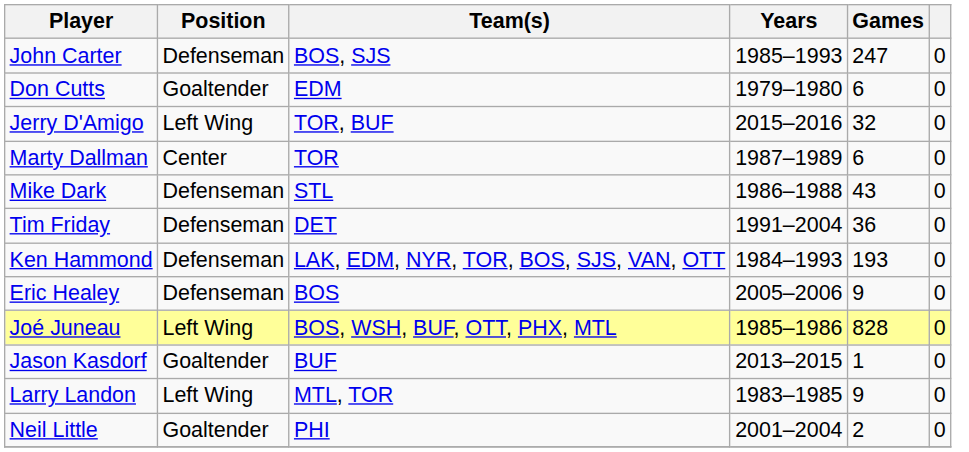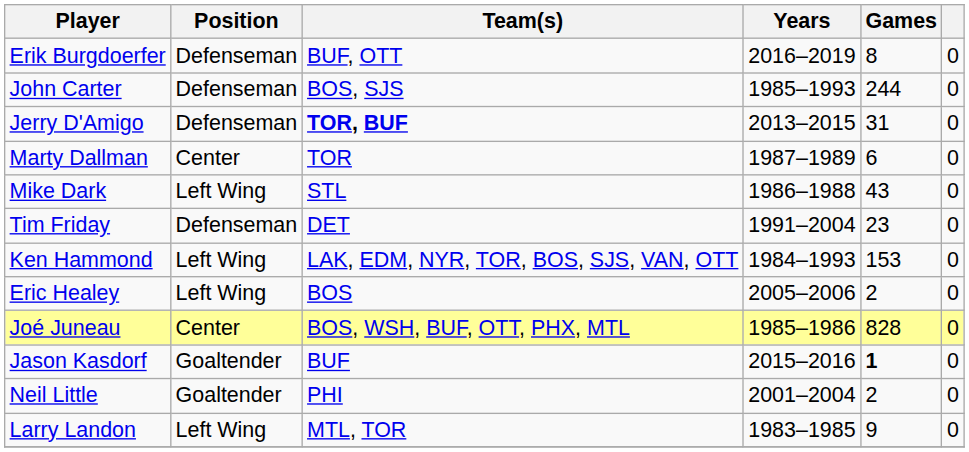+ row: (88, 55)
(870, 55) 247 -> (883, 89) 244
- row: (57, 89)
(208, 123) Left Wing -> (236, 123) Defenseman
(344, 123) normal -> (357, 123) bold
(789, 123) 2015–2016 -> (802, 123) 2013–2015
(864, 123) 32 -> (877, 123) 31
(223, 191) Defenseman -> (221, 191) Left Wing
(864, 225) 36 -> (877, 225) 23
(223, 259) Defenseman -> (221, 259) Left Wing
(870, 259) 193 -> (883, 259) 153
(223, 293) Defenseman -> (221, 293) Left Wing
(858, 293) 9 -> (871, 293) 2
(208, 327) Left Wing -> (208, 327) Center
(789, 361) 2013–2015 -> (802, 361) 2015–2016
(858, 361) normal -> (871, 361) bold
rows swapped: (73, 395) <-> (54, 429)
